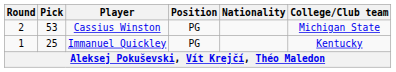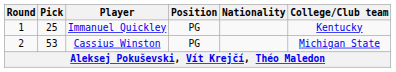rows swapped: (117, 44) <-> (117, 28)
